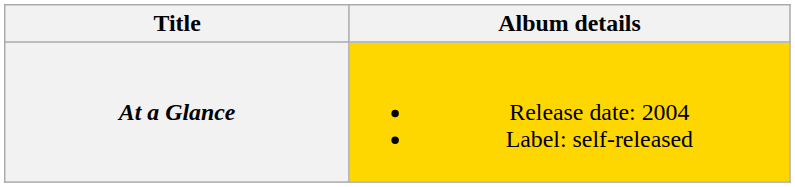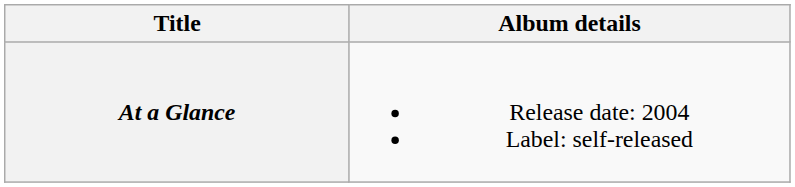(570, 126) gold background -> (570, 126) no background
